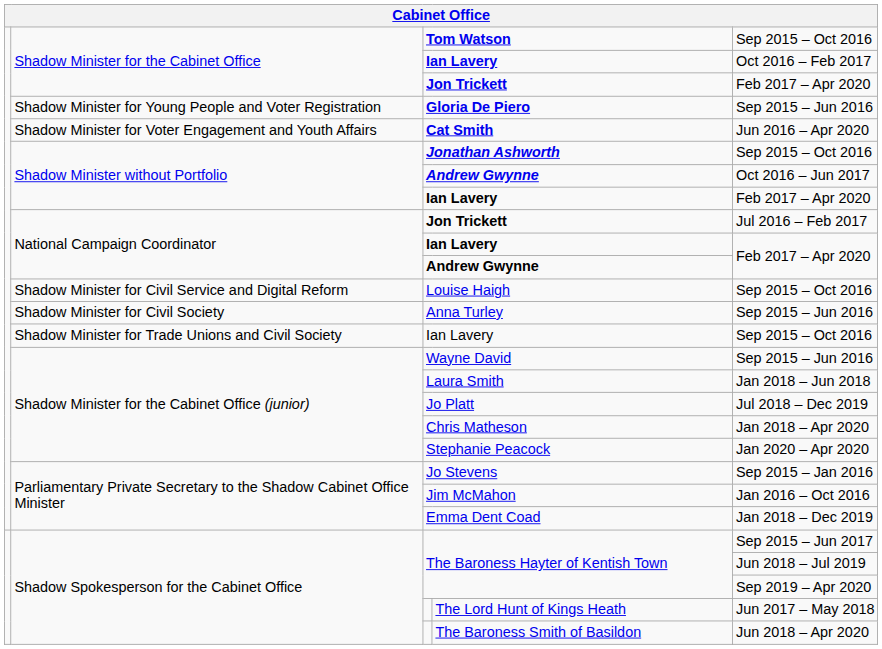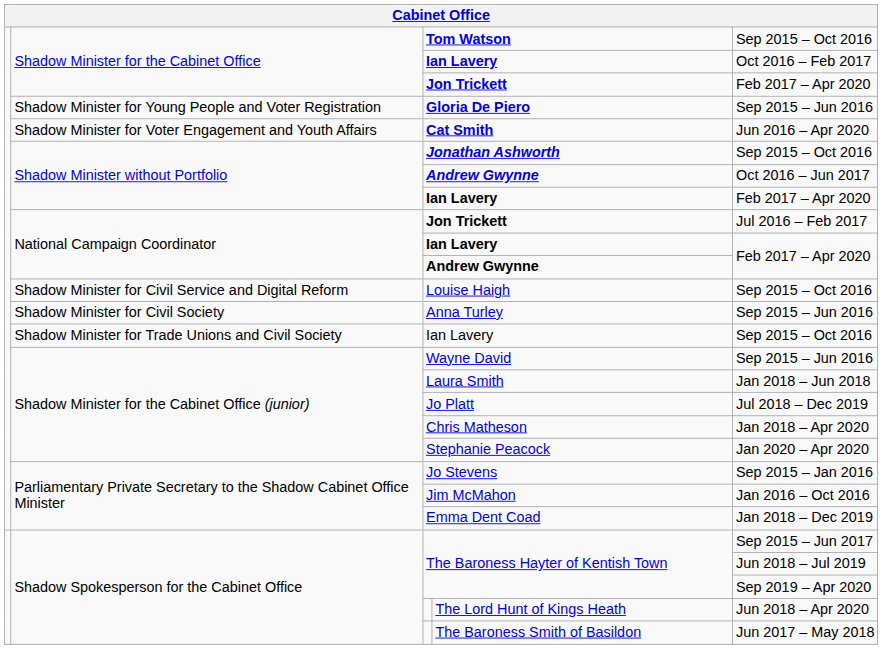(805, 609) Jun 2017 – May 2018 -> (802, 609) Jun 2018 – Apr 2020
(802, 632) Jun 2018 – Apr 2020 -> (805, 632) Jun 2017 – May 2018
